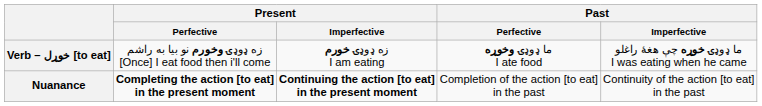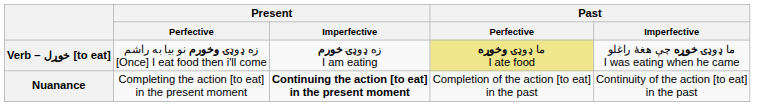(519, 55) no background -> (512, 55) khaki background
(195, 86) bold -> (191, 86) normal
